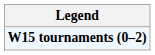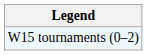(77, 38) bold -> (73, 38) normal
